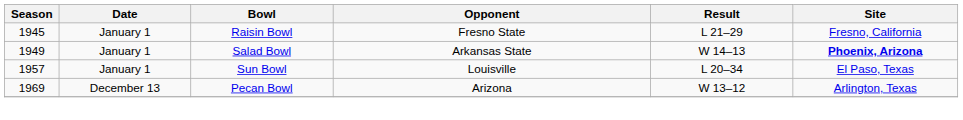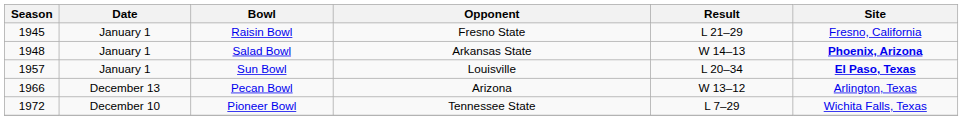(32, 51) 1949 -> (32, 51) 1948
(875, 69) normal -> (875, 69) bold
(32, 88) 1969 -> (32, 88) 1966
+ row: (262, 106)
